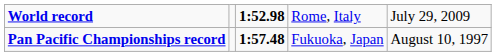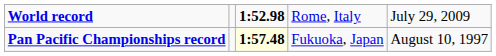(262, 39) no background -> (262, 39) lightyellow background
